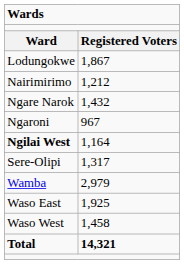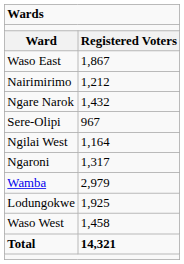(41, 61) Lodungokwe -> (34, 61) Waso East
(28, 122) Ngaroni -> (34, 122) Sere-Olipi
(39, 142) bold -> (37, 142) normal
(34, 162) Sere-Olipi -> (28, 162) Ngaroni
(34, 203) Waso East -> (41, 203) Lodungokwe
